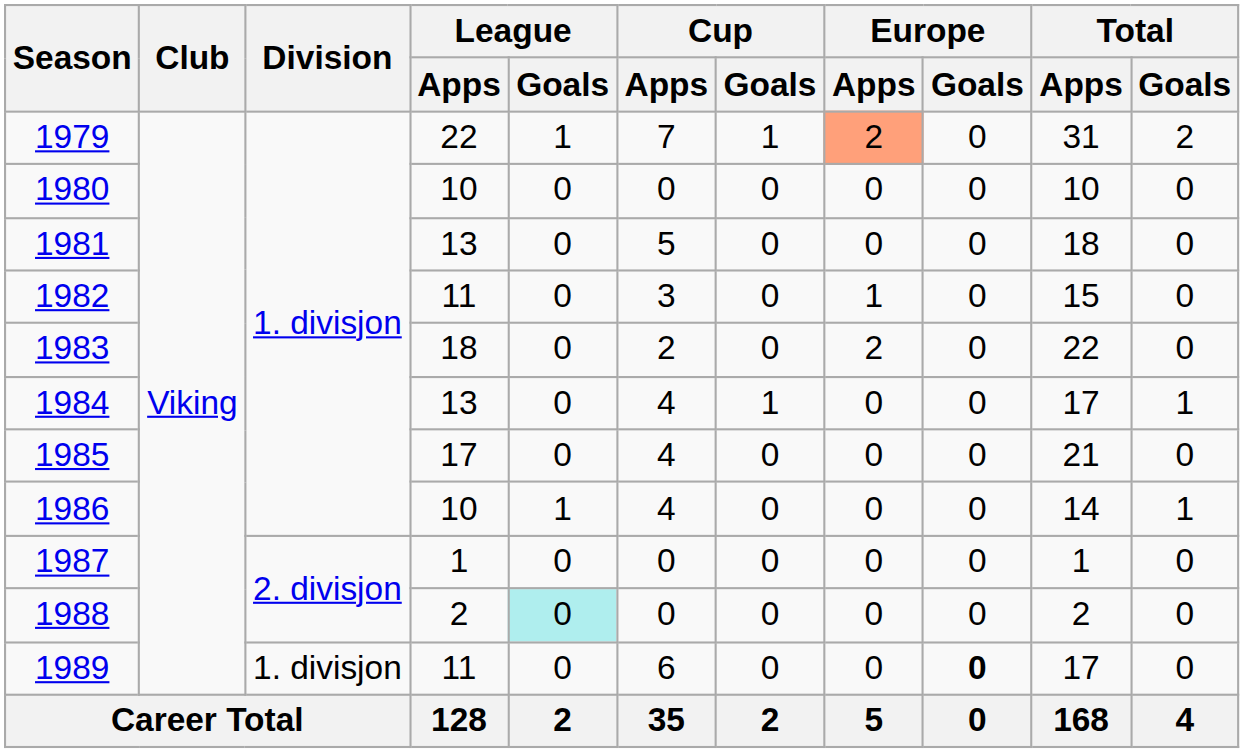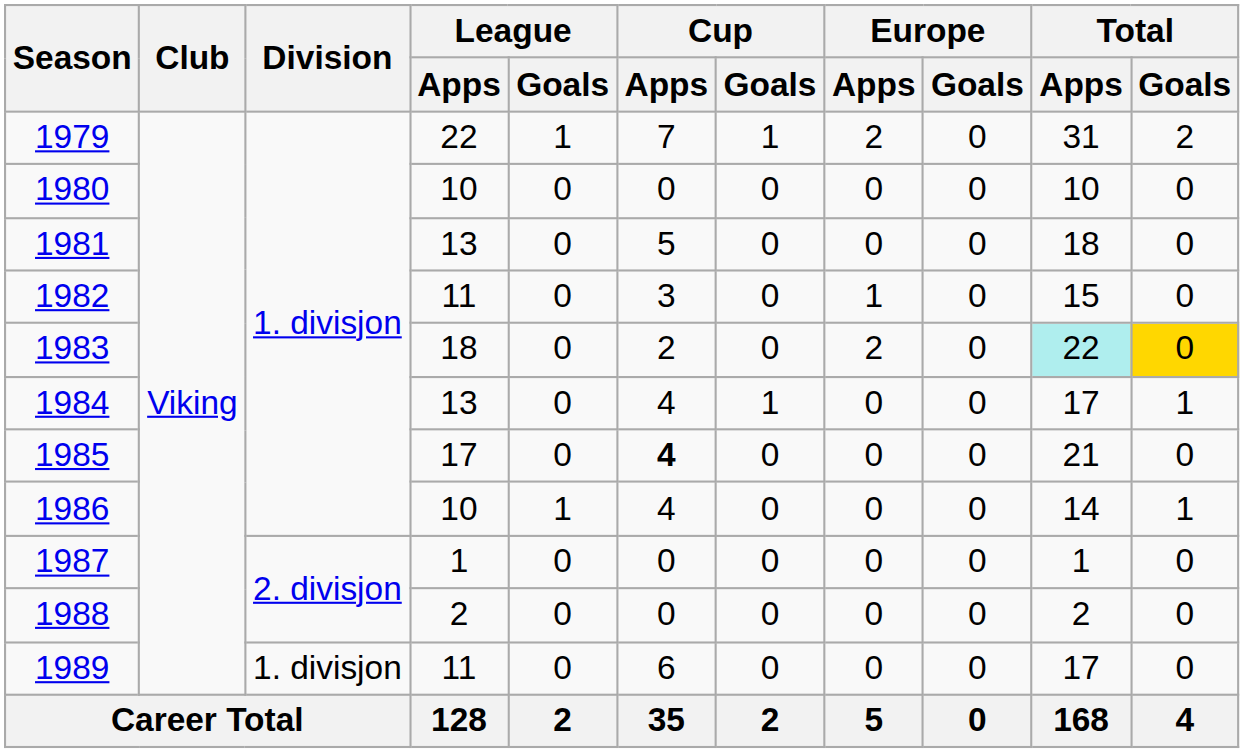(874, 137) lightsalmon background -> (874, 137) no background
(1081, 349) no background -> (1081, 349) paleturquoise background
(1185, 349) no background -> (1185, 349) gold background
(666, 455) normal -> (666, 455) bold
(563, 614) paleturquoise background -> (563, 614) no background
(977, 667) bold -> (977, 667) normal
